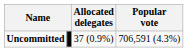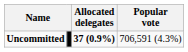(94, 39) normal -> (94, 39) bold
